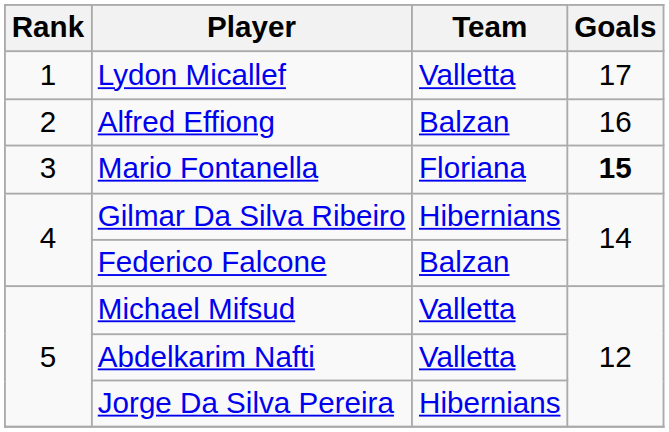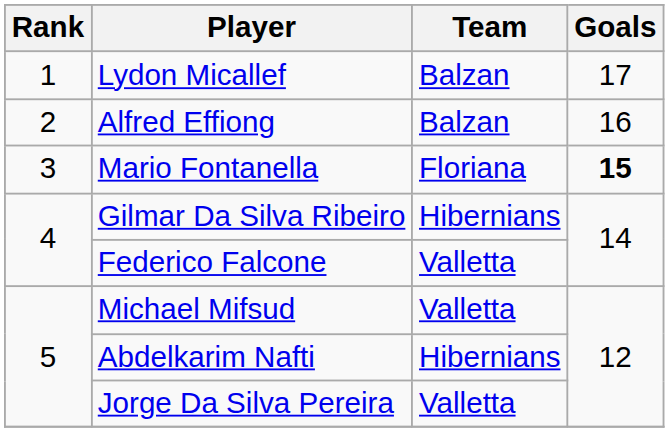(467, 74) Valletta -> (464, 74) Balzan
(464, 262) Balzan -> (467, 262) Valletta
(467, 356) Valletta -> (490, 356) Hibernians
(490, 403) Hibernians -> (467, 403) Valletta
